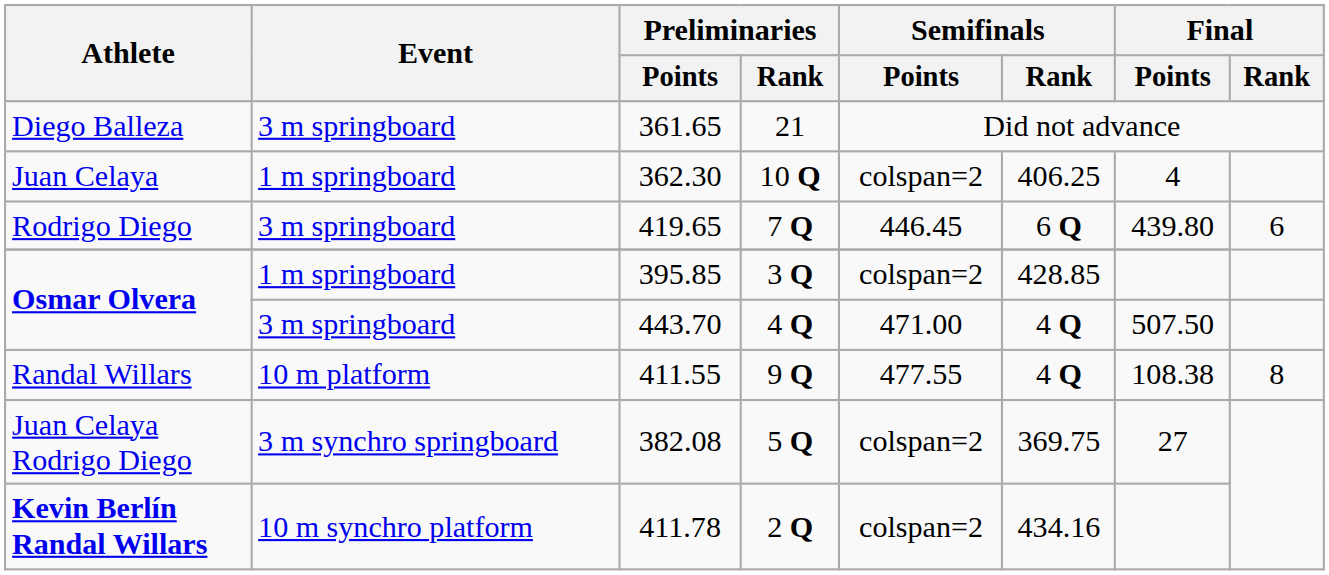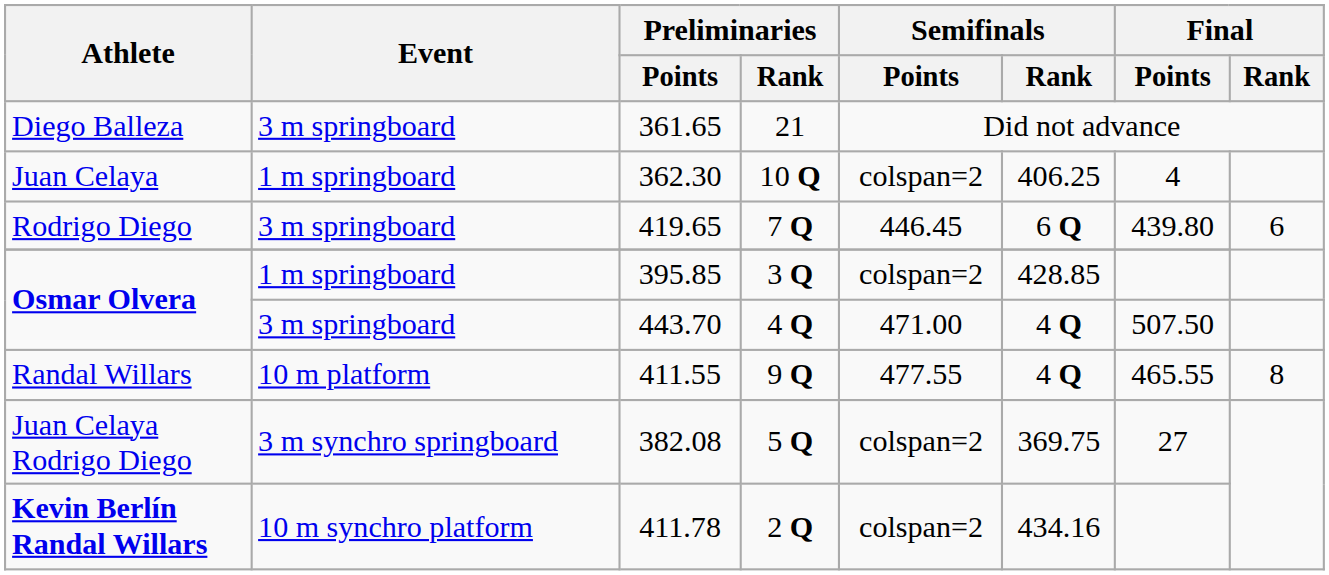(1173, 374) 108.38 -> (1173, 374) 465.55
